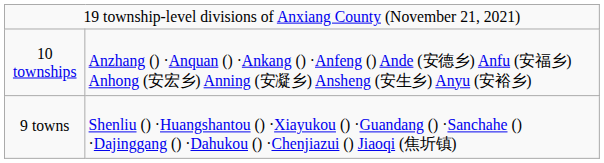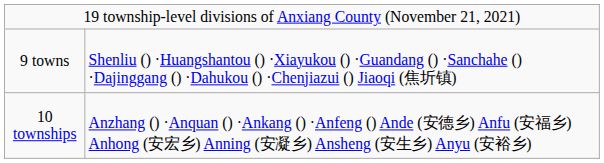rows swapped: (45, 126) <-> (45, 62)
